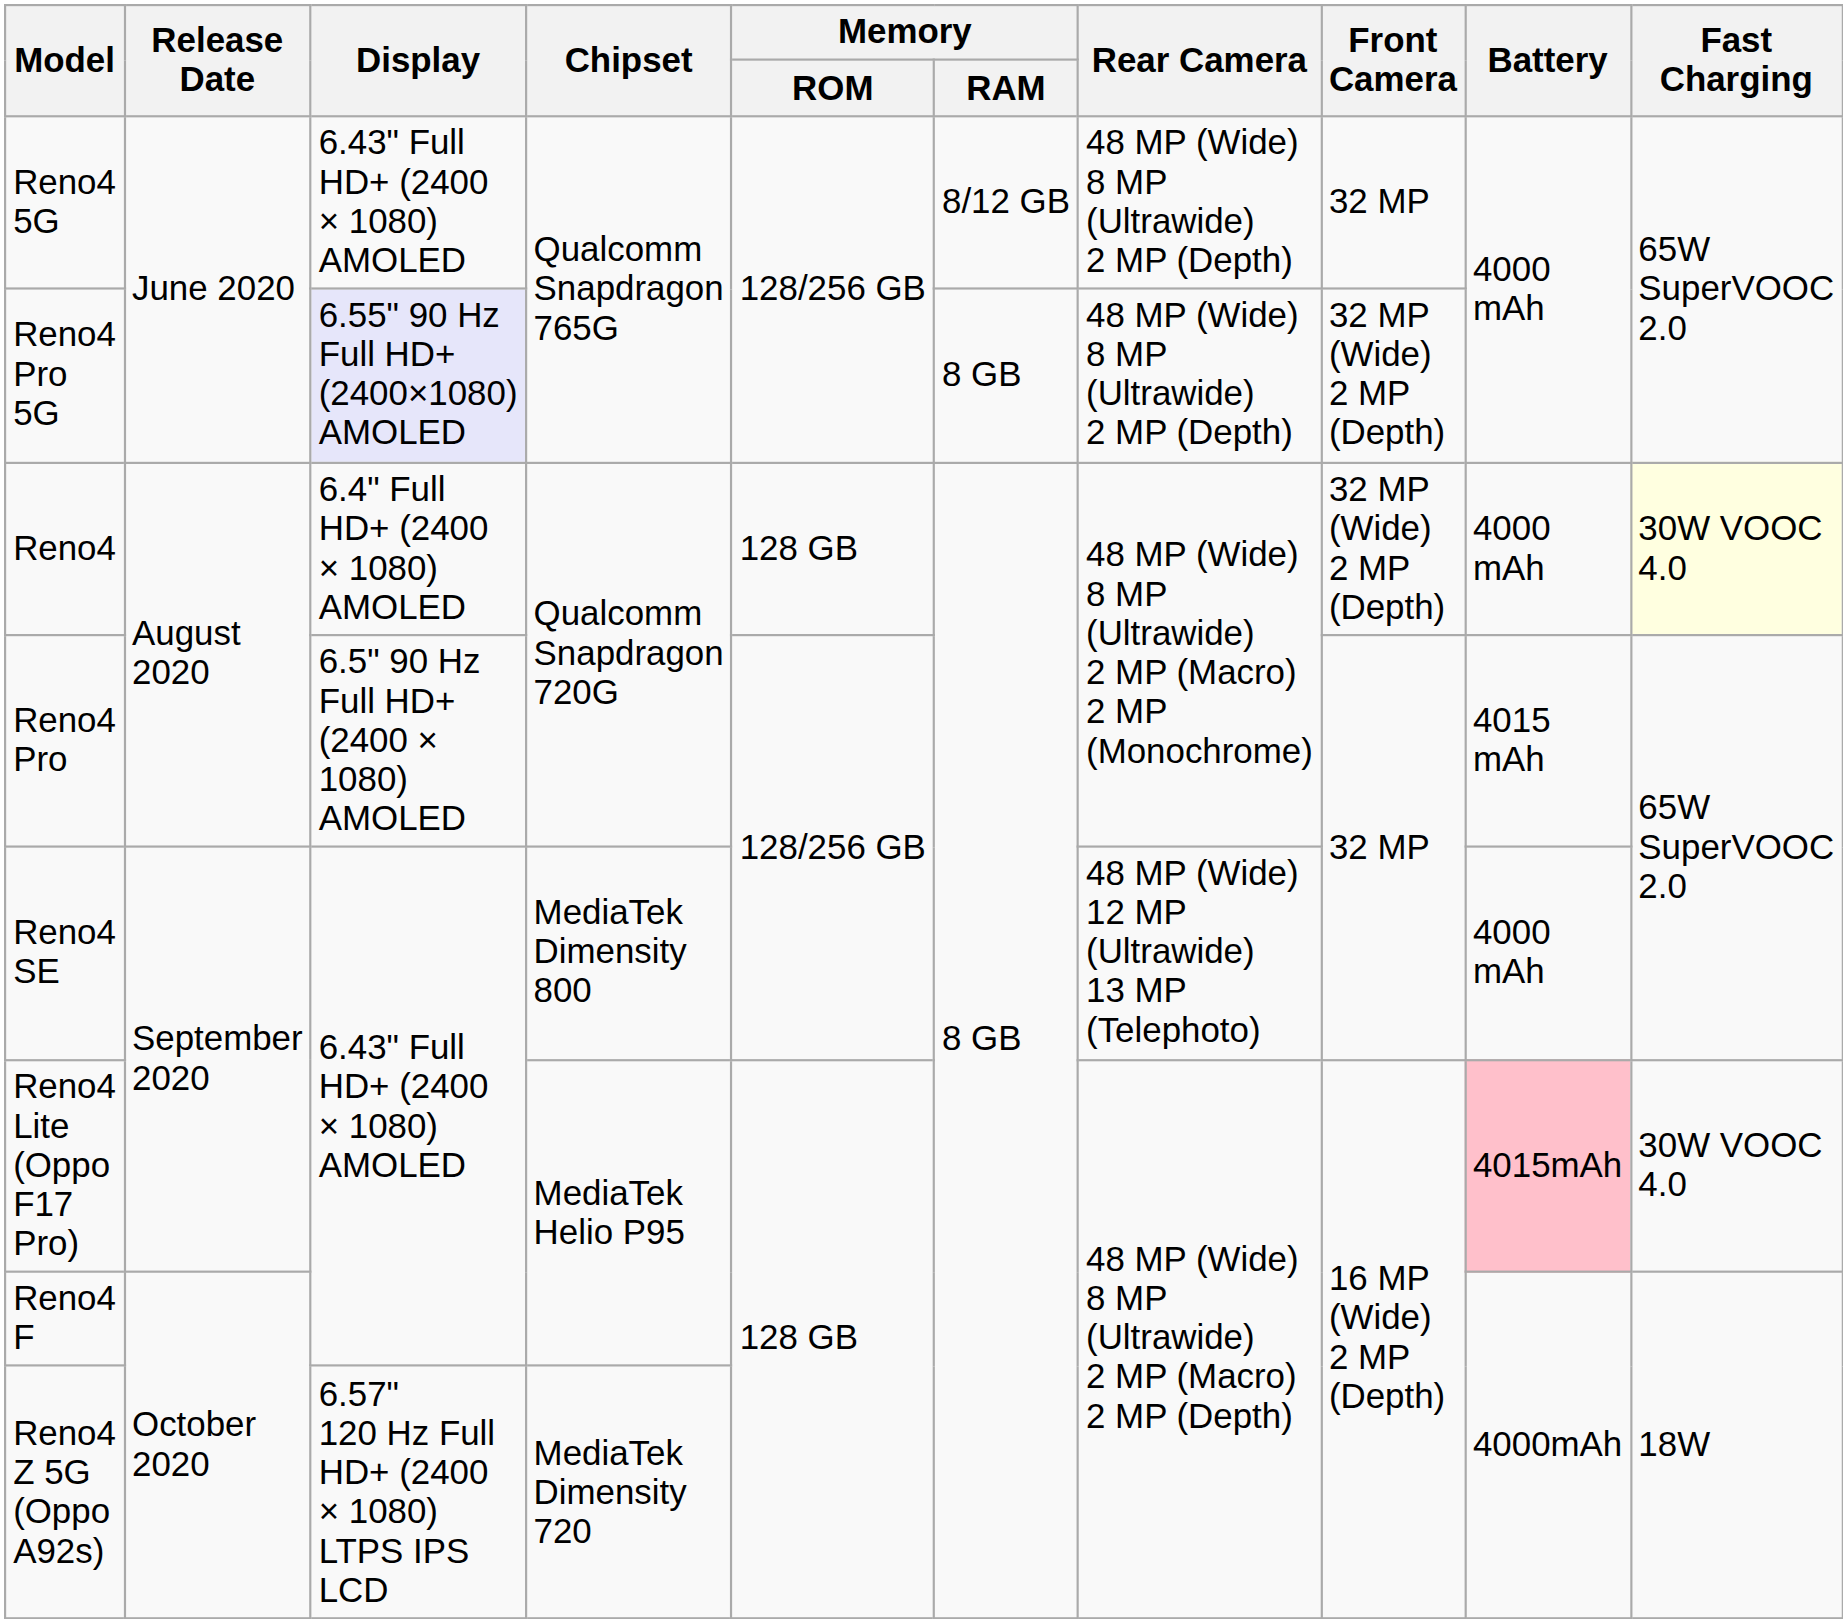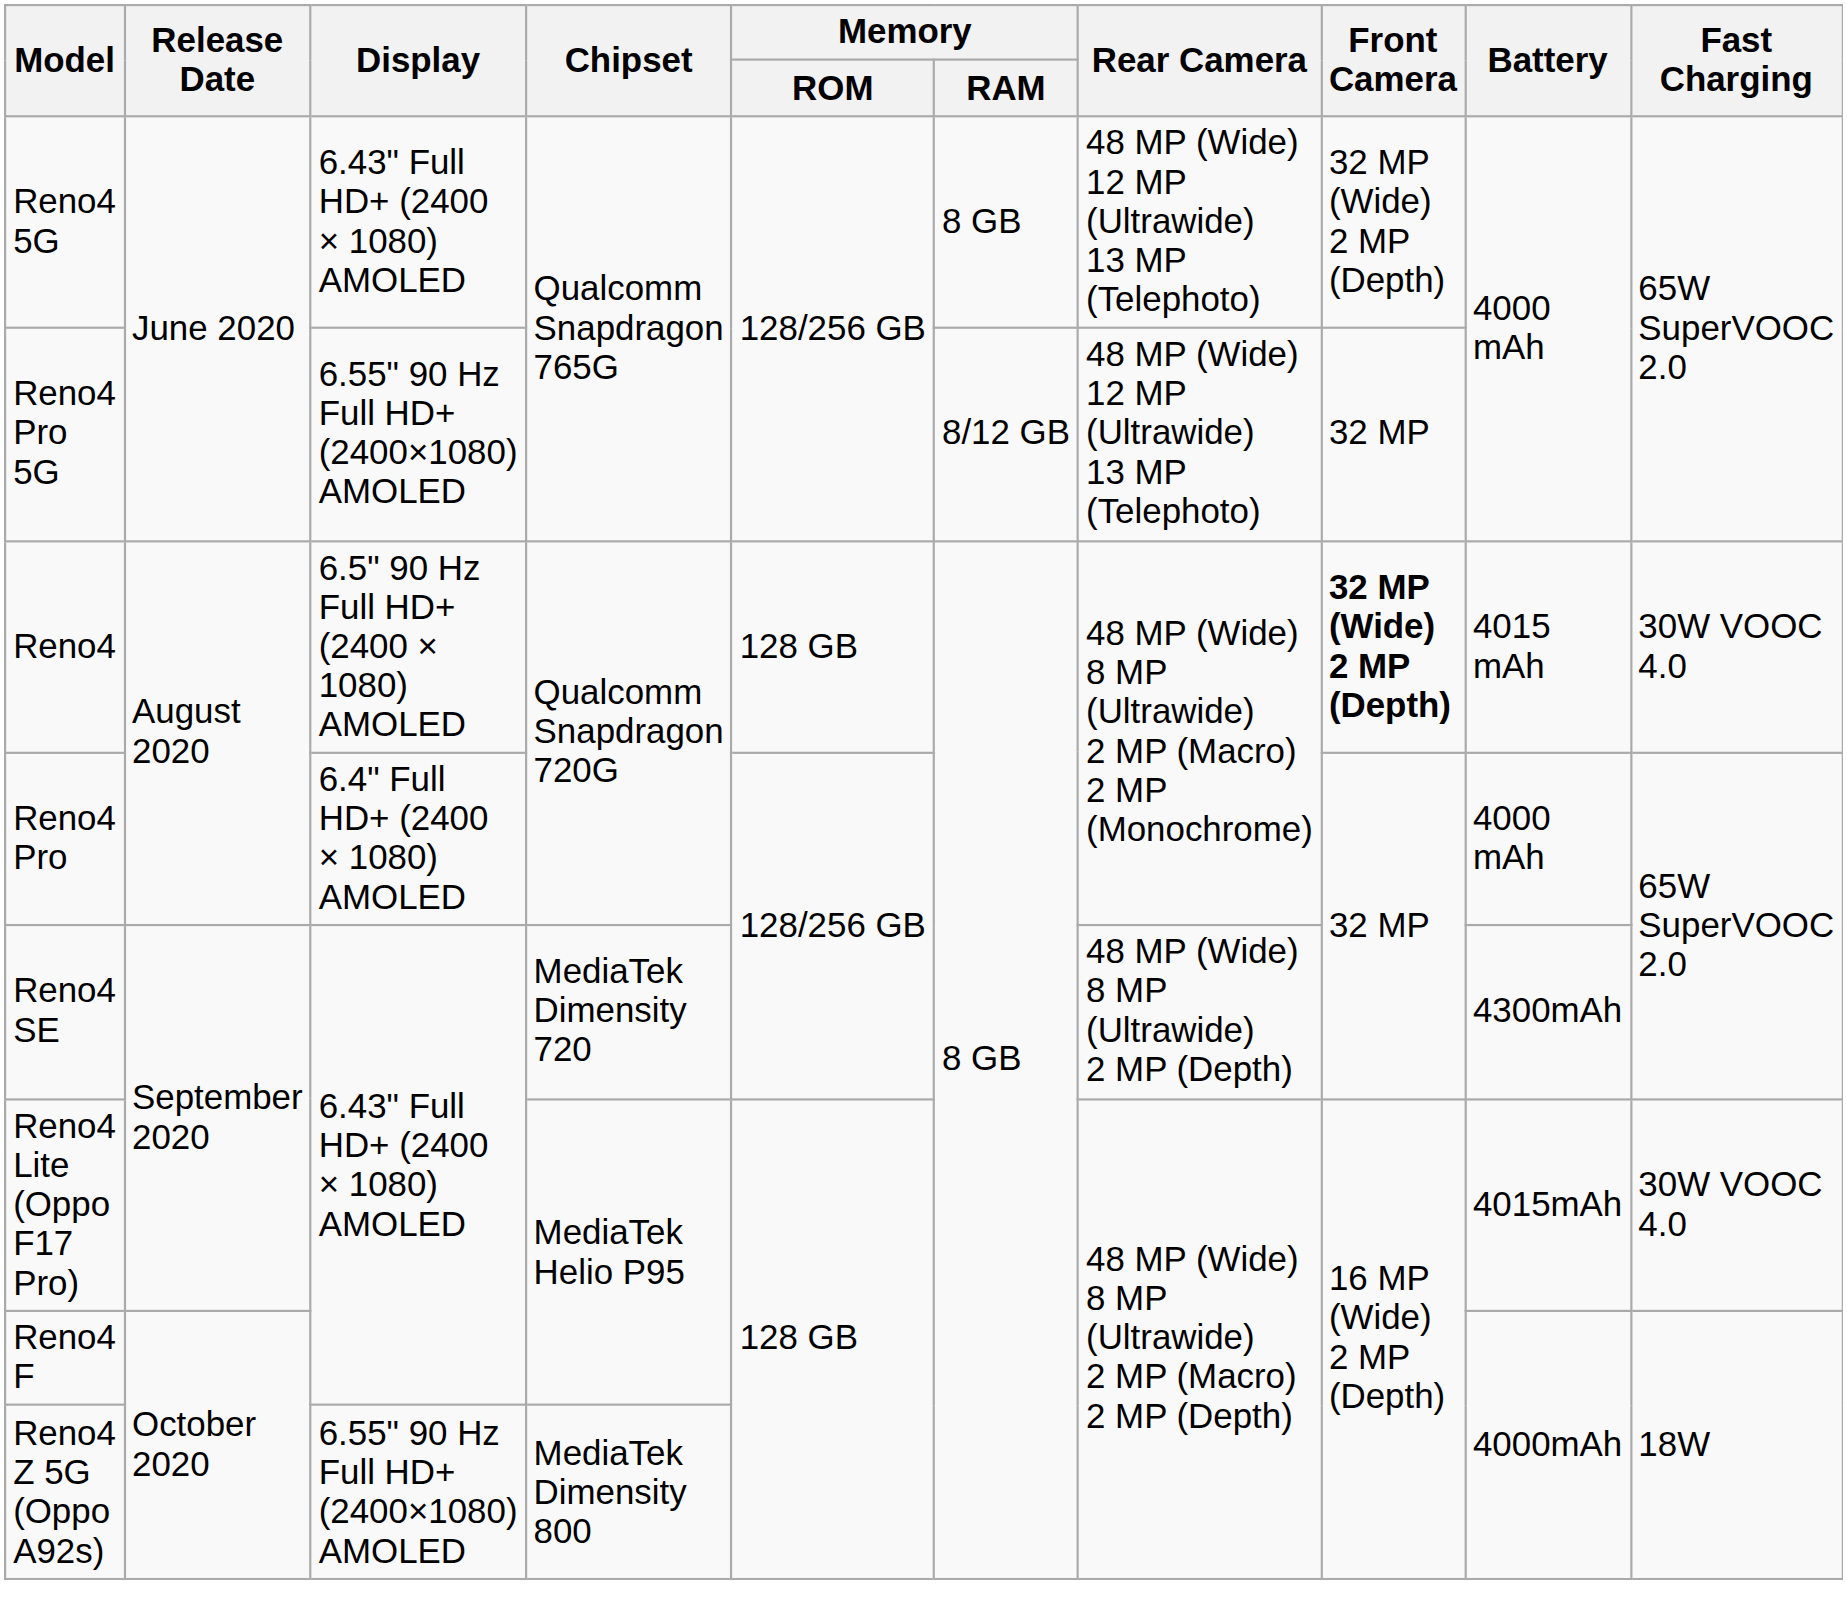(1006, 201) 8/12 GB -> (982, 221) 8 GB
(1192, 201) 48 MP (Wide) 8 MP (Ultrawide) 2 MP (Depth) -> (1192, 221) 48 MP (Wide) 12 MP (Ultrawide) 13 MP (Telephoto)
(1379, 201) 32 MP -> (1387, 221) 32 MP (Wide) 2 MP (Depth)
(418, 374) lavender background -> (418, 433) no background
(982, 374) 8 GB -> (1006, 433) 8/12 GB
(1192, 374) 48 MP (Wide) 8 MP (Ultrawide) 2 MP (Depth) -> (1192, 433) 48 MP (Wide) 12 MP (Ultrawide) 13 MP (Telephoto)
(1387, 374) 32 MP (Wide) 2 MP (Depth) -> (1379, 433) 32 MP
(404, 547) 6.4" Full HD+ (2400 × 1080) AMOLED -> (400, 645) 6.5" 90 Hz Full HD+ (2400 × 1080) AMOLED
(1387, 547) normal -> (1390, 645) bold
(1512, 547) 4000 mAh -> (1512, 645) 4015 mAh
(1730, 547) lightyellow background -> (1730, 645) no background
(400, 740) 6.5" 90 Hz Full HD+ (2400 × 1080) AMOLED -> (404, 838) 6.4" Full HD+ (2400 × 1080) AMOLED
(1512, 740) 4015 mAh -> (1512, 838) 4000 mAh
(610, 952) MediaTek Dimensity 800 -> (610, 1011) MediaTek Dimensity 720
(1192, 952) 48 MP (Wide) 12 MP (Ultrawide) 13 MP (Telephoto) -> (1192, 1011) 48 MP (Wide) 8 MP (Ultrawide) 2 MP (Depth)
(1512, 952) 4000 mAh -> (1548, 1011) 4300mAh
(1548, 1164) pink background -> (1548, 1204) no background
(407, 1491) 6.57" 120 Hz Full HD+ (2400 × 1080) LTPS IPS LCD -> (418, 1491) 6.55" 90 Hz Full HD+ (2400×1080) AMOLED
(610, 1491) MediaTek Dimensity 720 -> (610, 1491) MediaTek Dimensity 800
